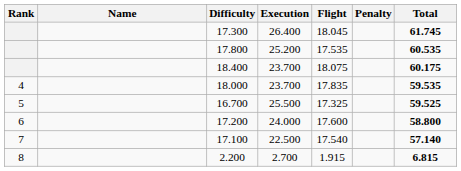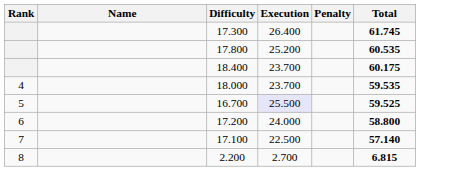- column: (332, 13)
(285, 103) no background -> (285, 103) lavender background
